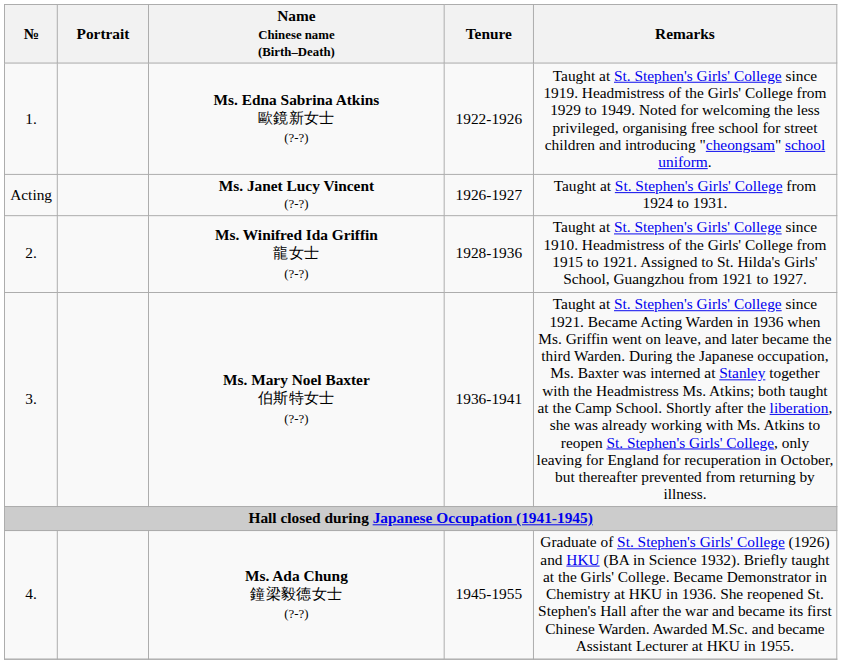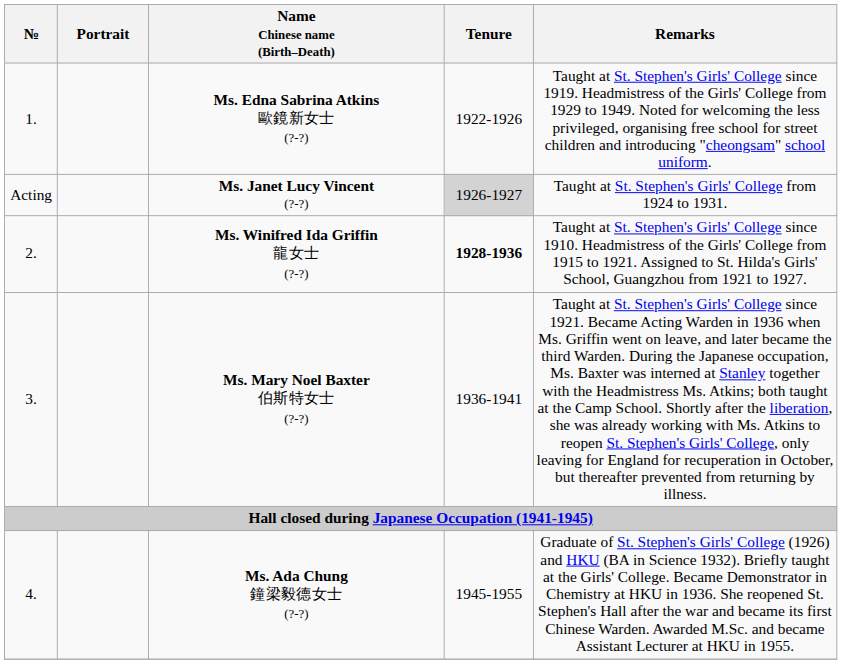(489, 194) no background -> (489, 194) lightgrey background
(489, 253) normal -> (489, 253) bold
